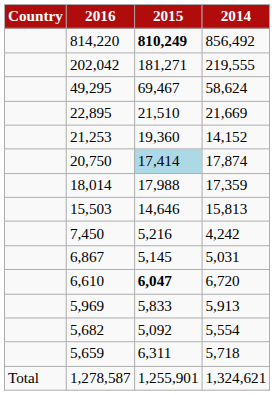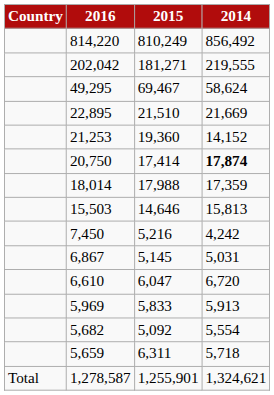(162, 40) bold -> (162, 40) normal
(159, 161) lightblue background -> (159, 161) no background
(226, 161) normal -> (226, 161) bold
(155, 281) bold -> (155, 281) normal
